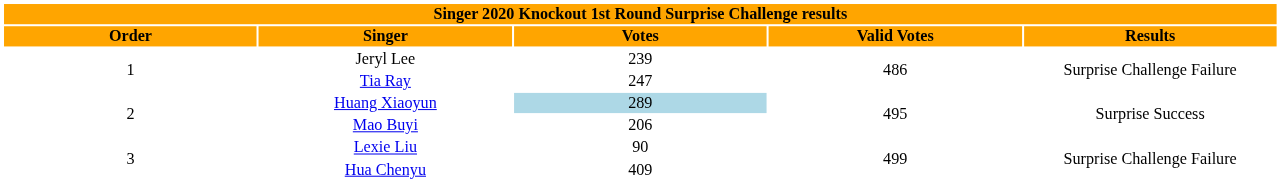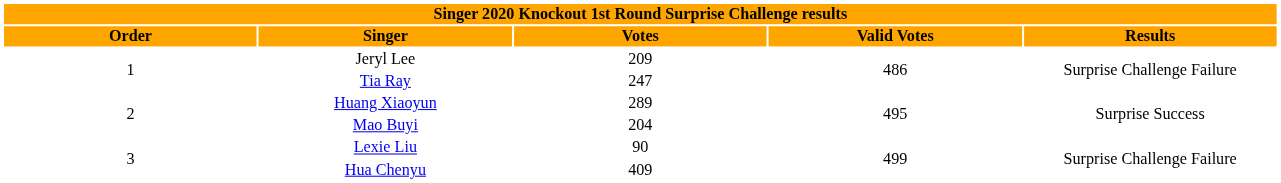(640, 58) 239 -> (640, 58) 209
(640, 102) lightblue background -> (640, 102) no background
(640, 125) 206 -> (640, 125) 204
